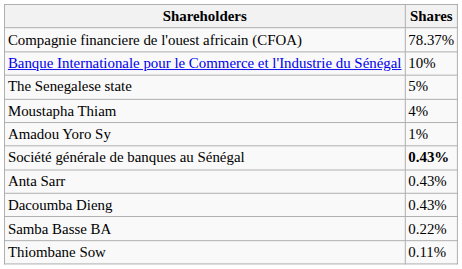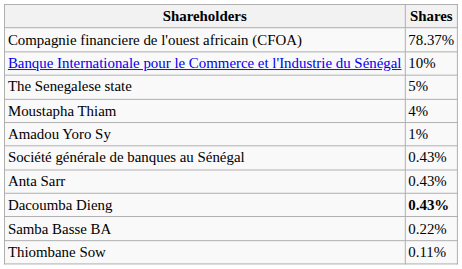(429, 157) bold -> (428, 157) normal
(428, 205) normal -> (429, 205) bold
